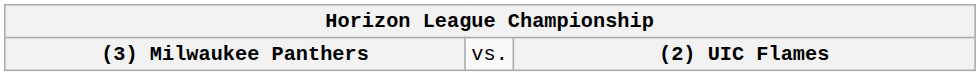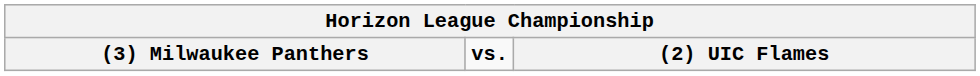(490, 54) normal -> (490, 54) bold
